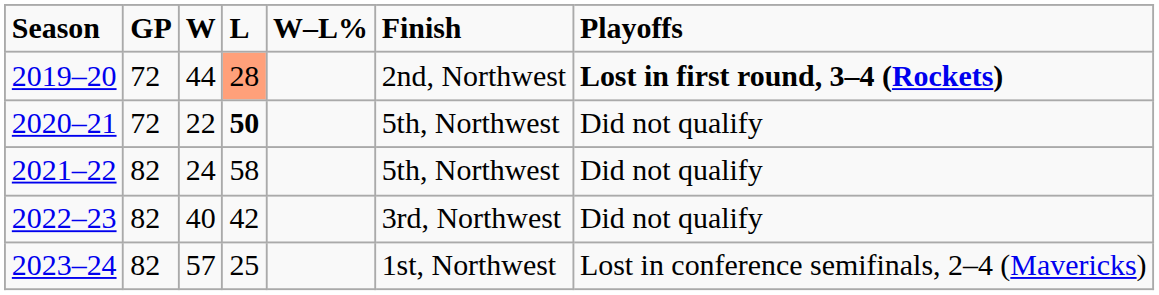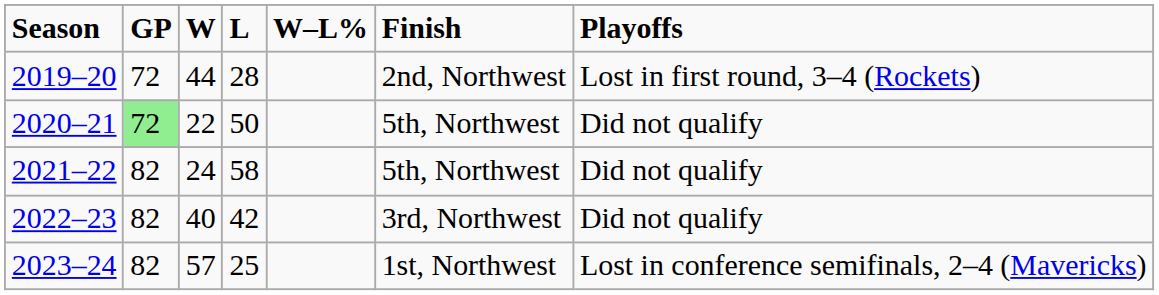(244, 75) lightsalmon background -> (244, 75) no background
(792, 75) bold -> (780, 75) normal
(145, 123) no background -> (145, 123) lightgreen background
(244, 123) bold -> (244, 123) normal
